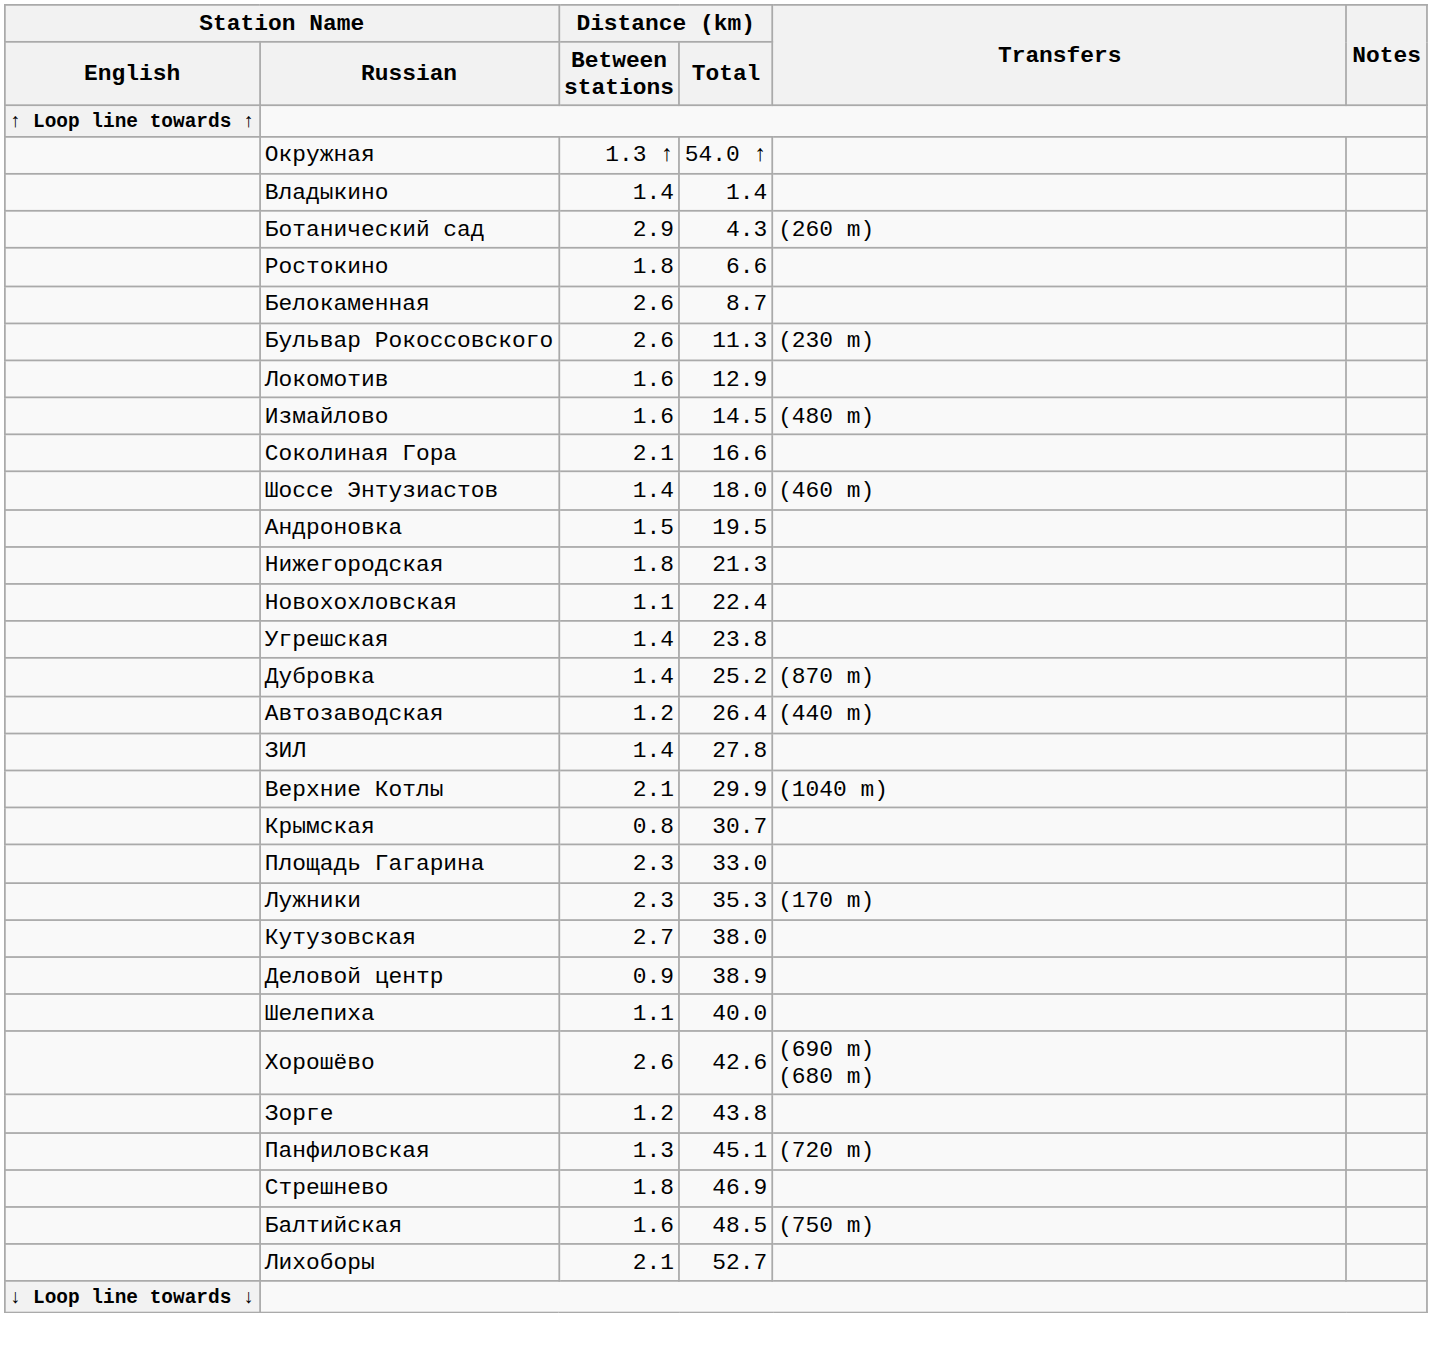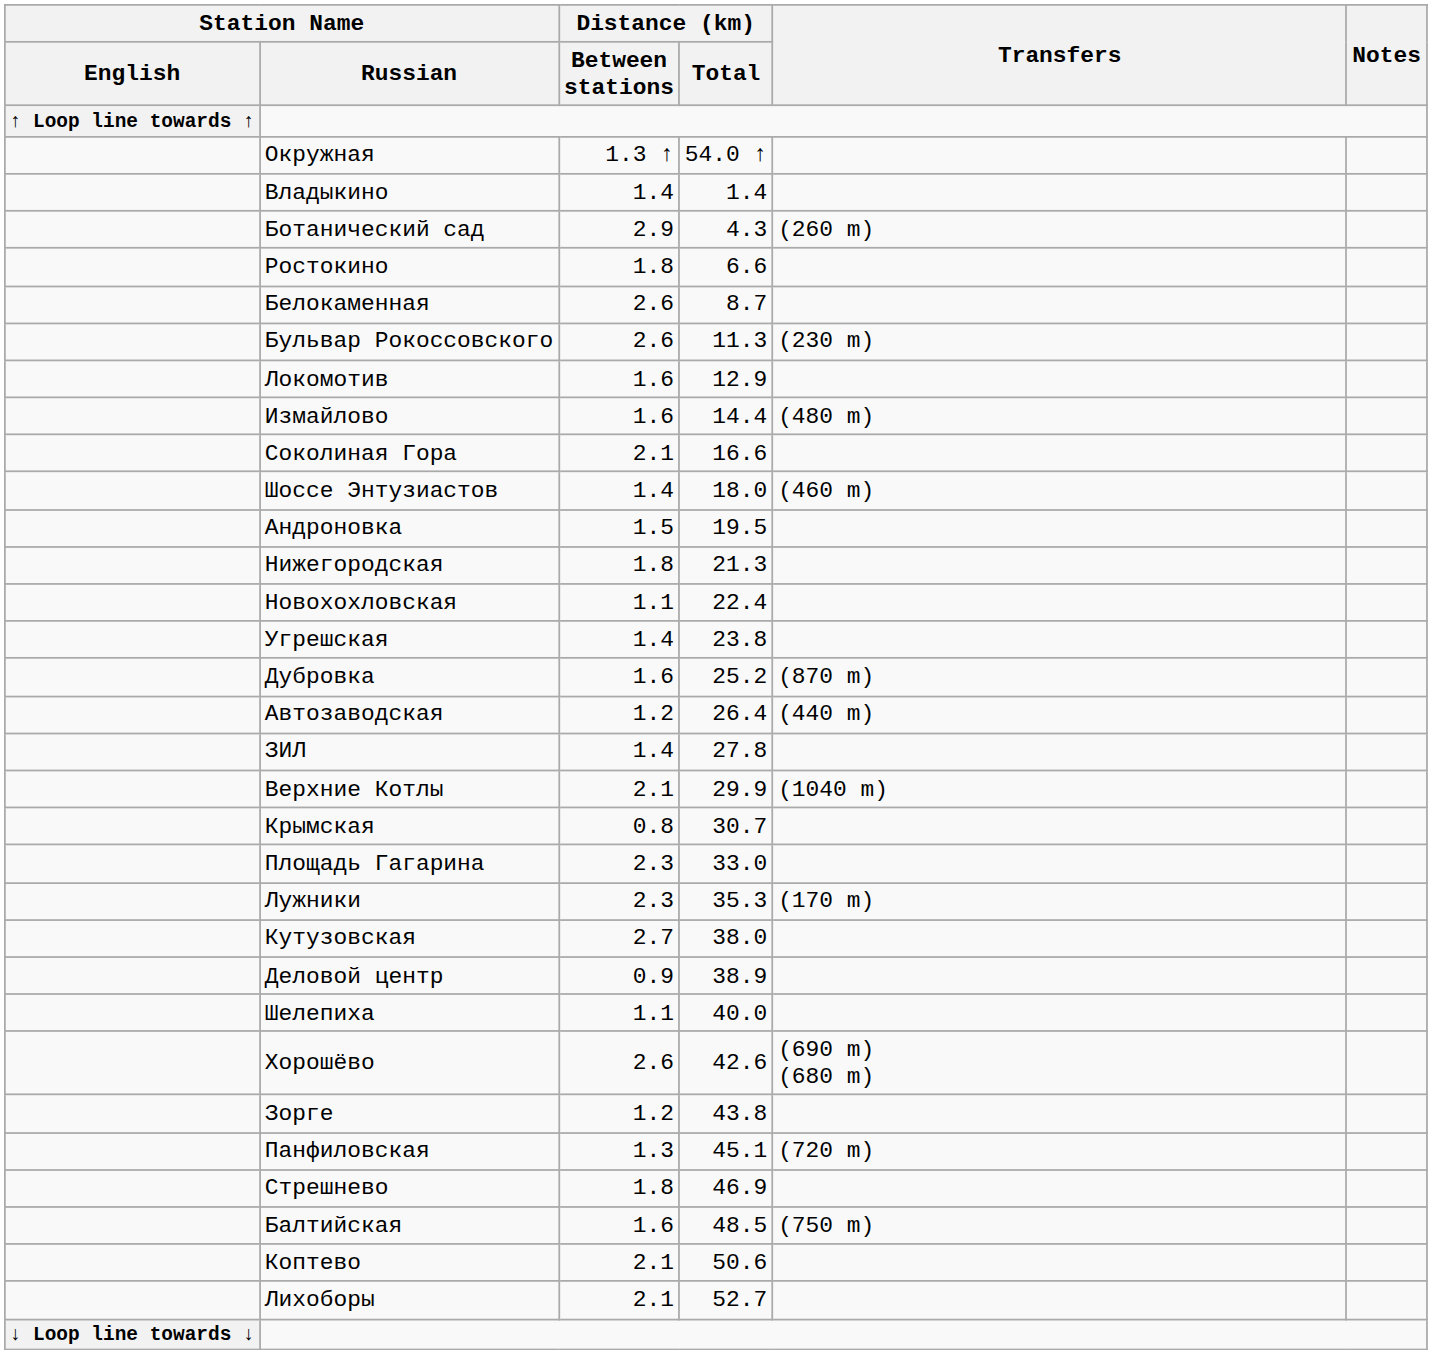(740, 416) 14.5 -> (740, 416) 14.4
(653, 677) 1.4 -> (653, 677) 1.6
+ row: (313, 1263)
